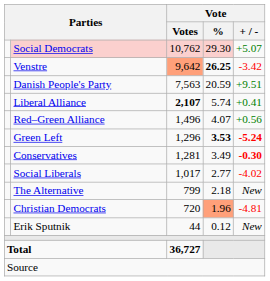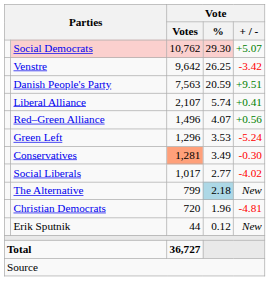(188, 66) lightsalmon background -> (188, 66) no background
(218, 66) bold -> (218, 66) normal
(188, 102) bold -> (188, 102) normal
(221, 137) bold -> (221, 137) normal
(250, 137) bold -> (250, 137) normal
(188, 155) no background -> (188, 155) lightsalmon background
(250, 155) bold -> (250, 155) normal
(221, 191) no background -> (221, 191) lightblue background
(221, 208) lightsalmon background -> (221, 208) no background
